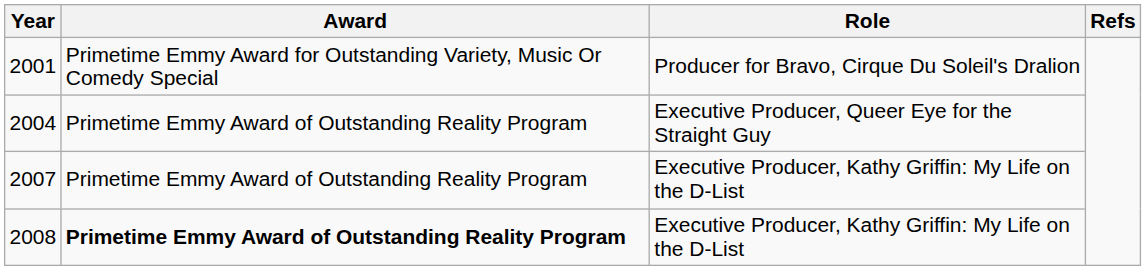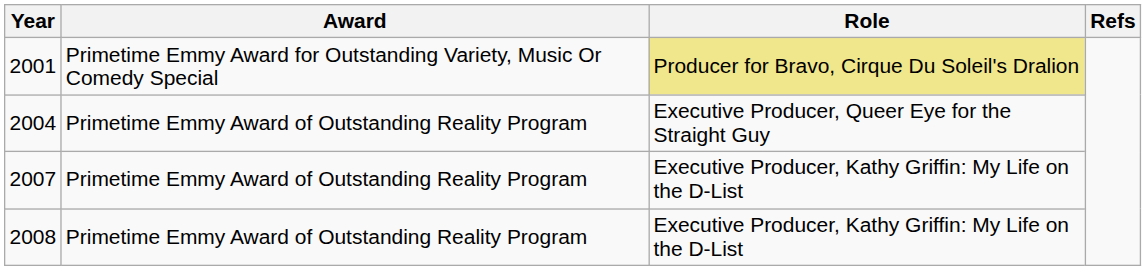(867, 66) no background -> (866, 66) khaki background
(346, 236) bold -> (327, 236) normal
